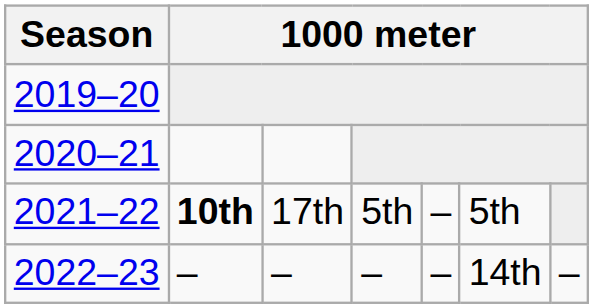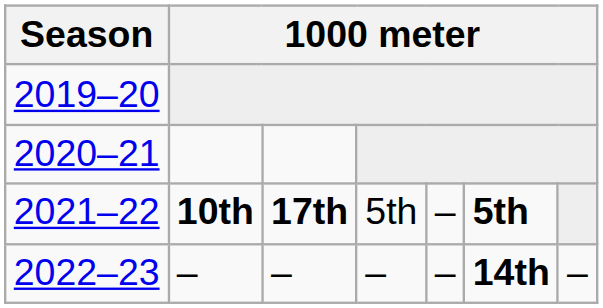(308, 212) normal -> (310, 212) bold
(495, 212) normal -> (501, 212) bold
(505, 272) normal -> (511, 272) bold
